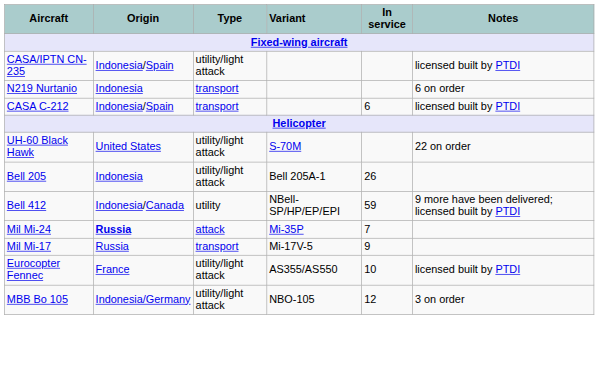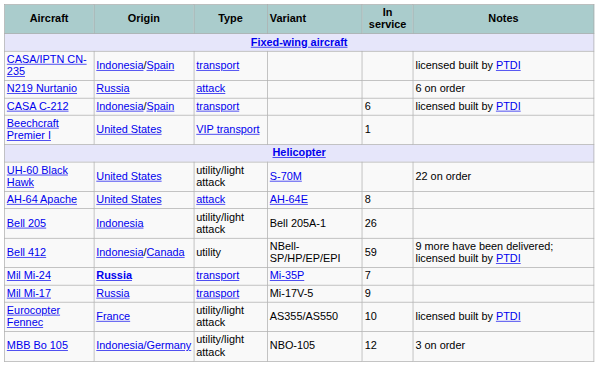(219, 65) utility/light attack -> (218, 65) transport
(119, 89) Indonesia -> (113, 89) Russia
(217, 89) transport -> (211, 89) attack
+ row: (33, 130)
+ row: (42, 200)
(210, 229) attack -> (218, 276) transport
